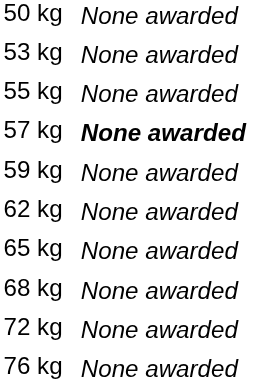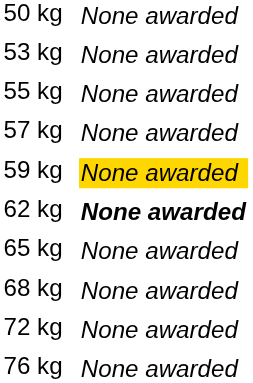(163, 133) bold -> (159, 133) normal
(159, 172) no background -> (159, 172) gold background
(159, 212) normal -> (163, 212) bold
